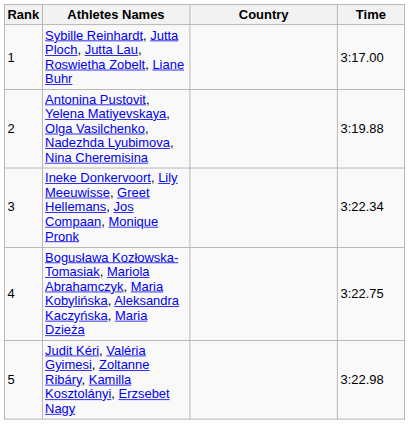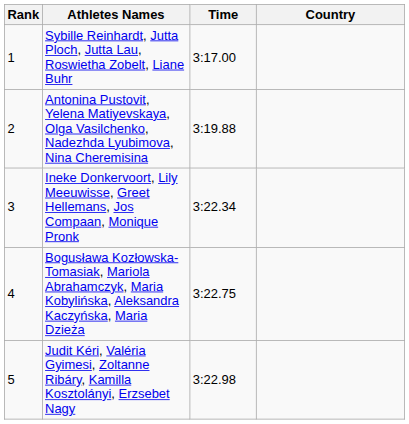columns swapped: (264, 14) <-> (371, 14)
